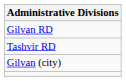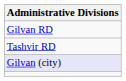(34, 63) no background -> (34, 63) lavender background
